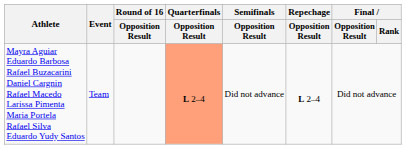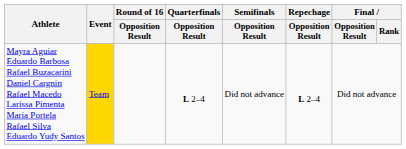(99, 94) no background -> (99, 94) gold background
(194, 99) lightsalmon background -> (194, 99) no background
